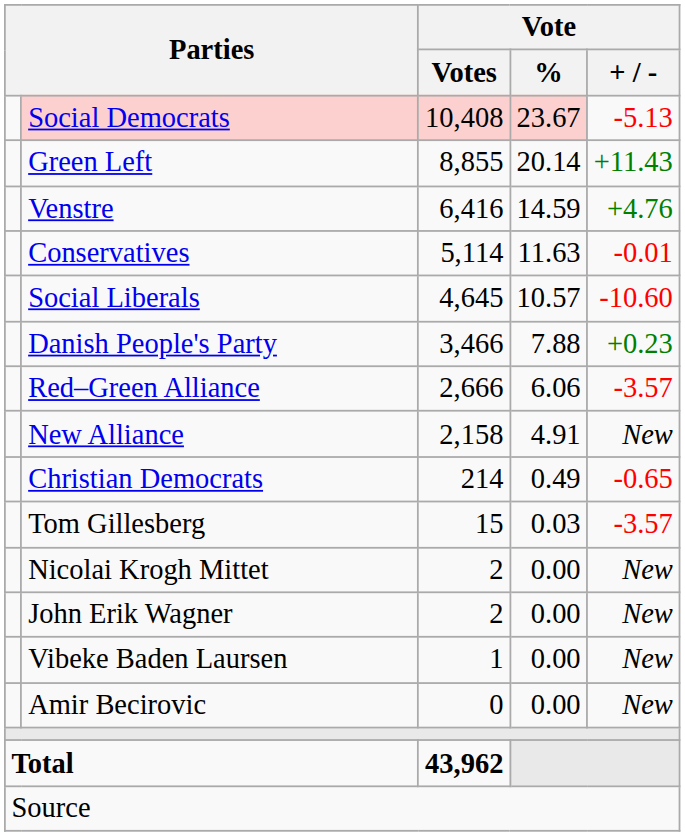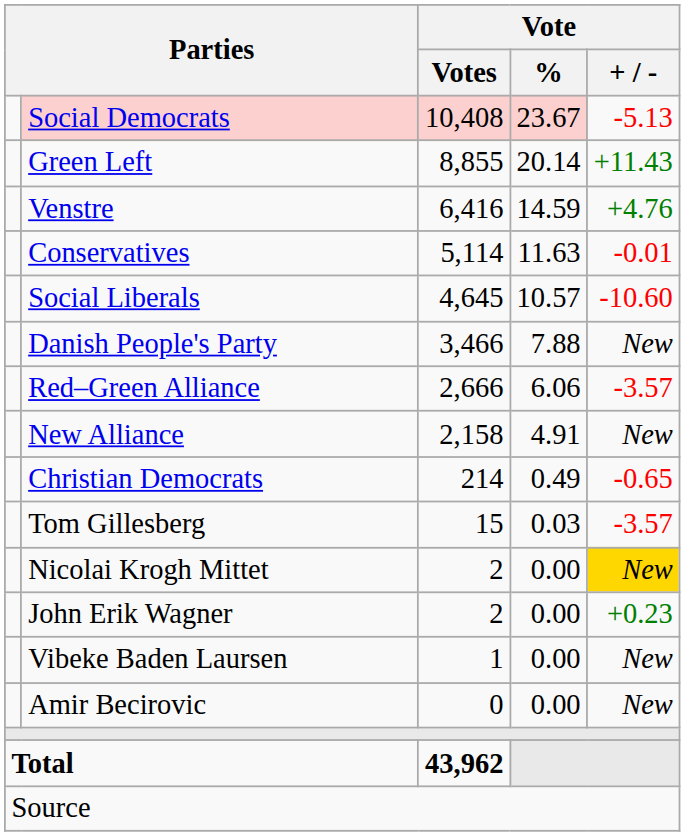(640, 343) +0.23 -> (648, 343) New
(648, 569) no background -> (648, 569) gold background
(648, 614) New -> (640, 614) +0.23
